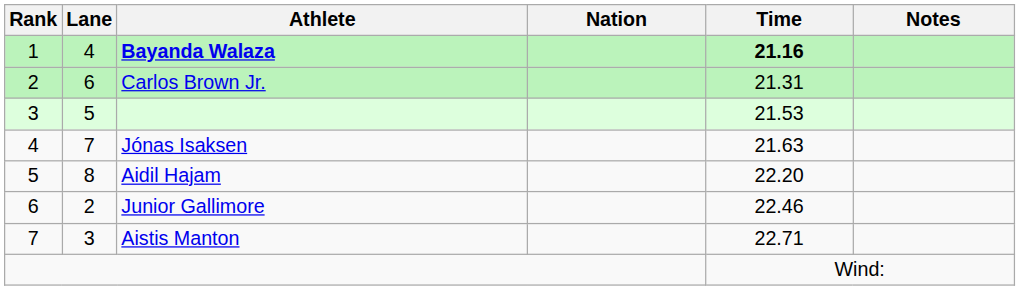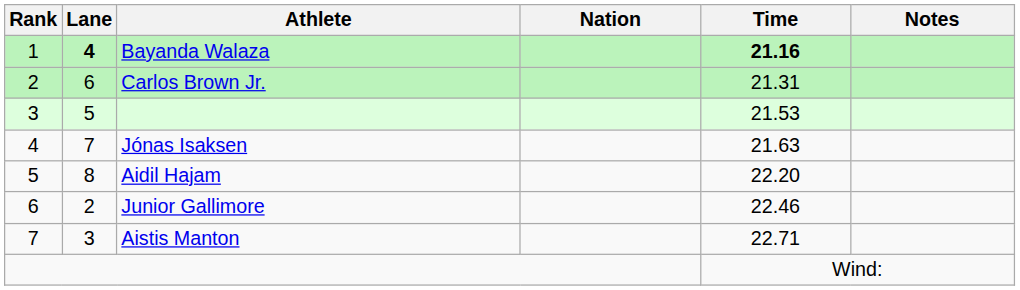(89, 51) normal -> (89, 51) bold
(198, 51) bold -> (195, 51) normal
